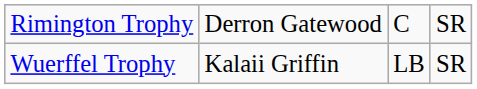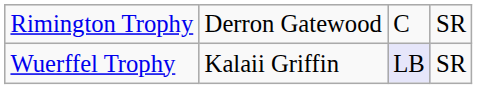(409, 63) no background -> (409, 63) lavender background
